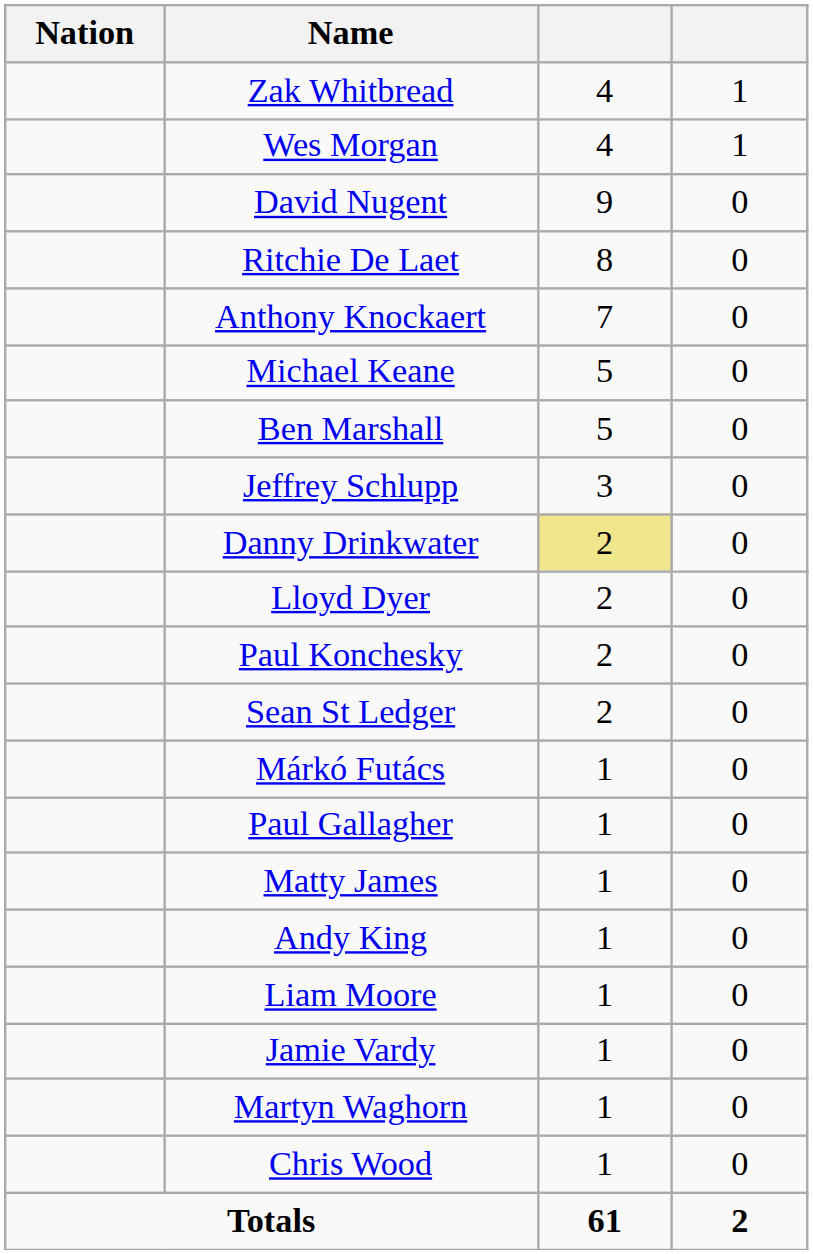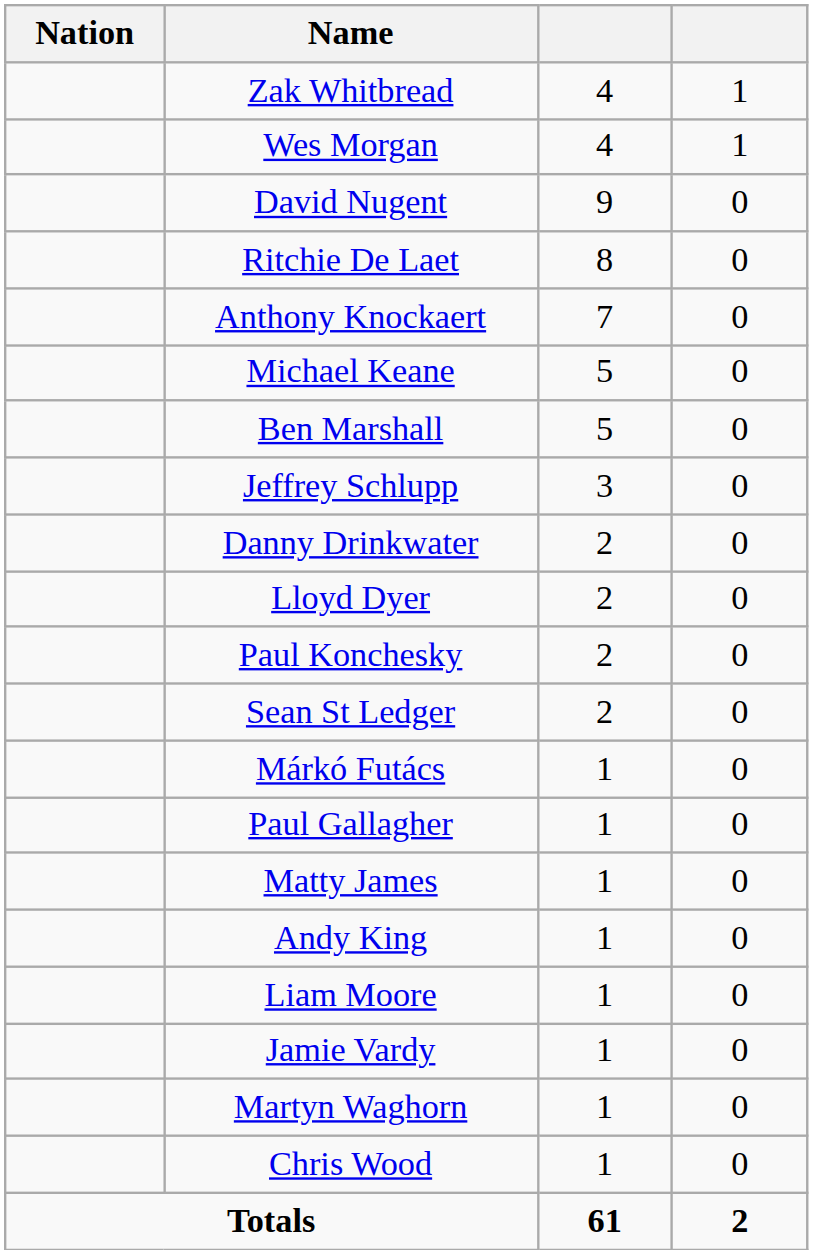(605, 541) khaki background -> (605, 541) no background
